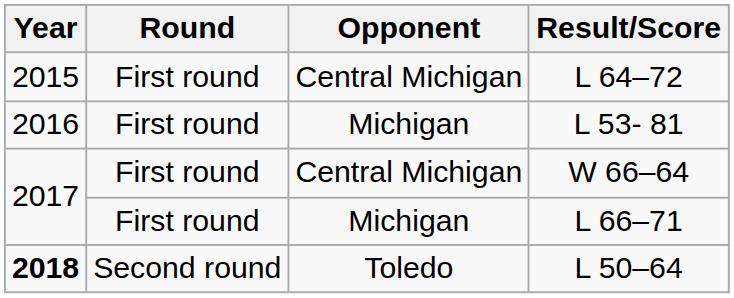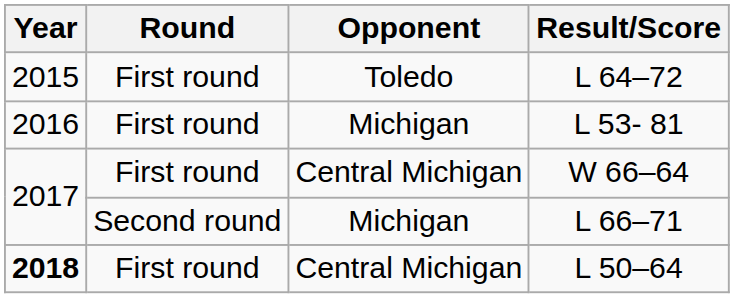(409, 76) Central Michigan -> (409, 76) Toledo
(187, 220) First round -> (187, 220) Second round
(187, 268) Second round -> (187, 268) First round
(409, 268) Toledo -> (409, 268) Central Michigan
